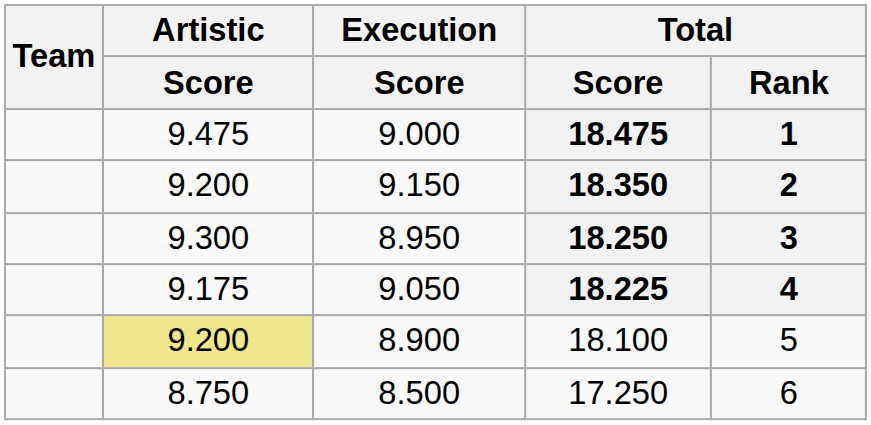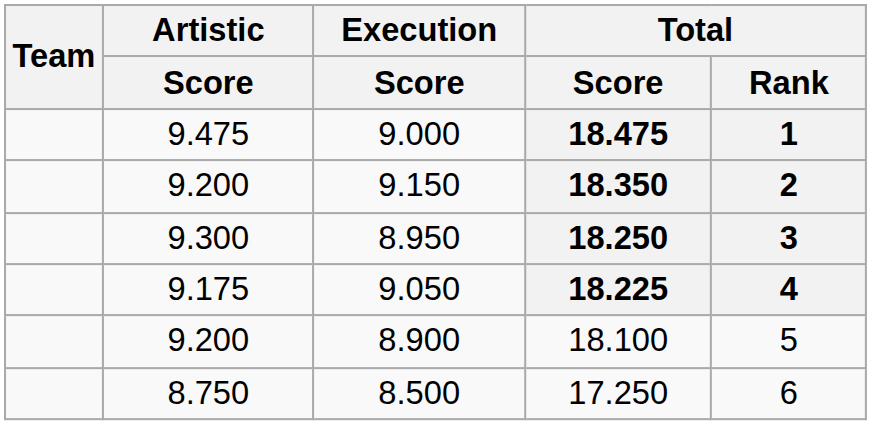(208, 340) khaki background -> (208, 340) no background
